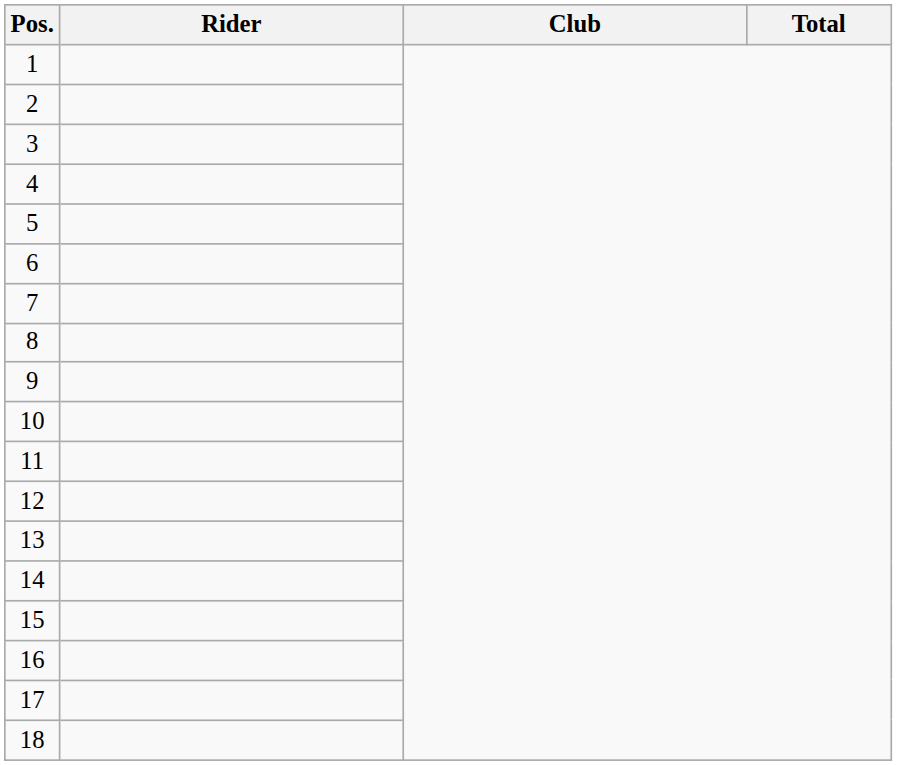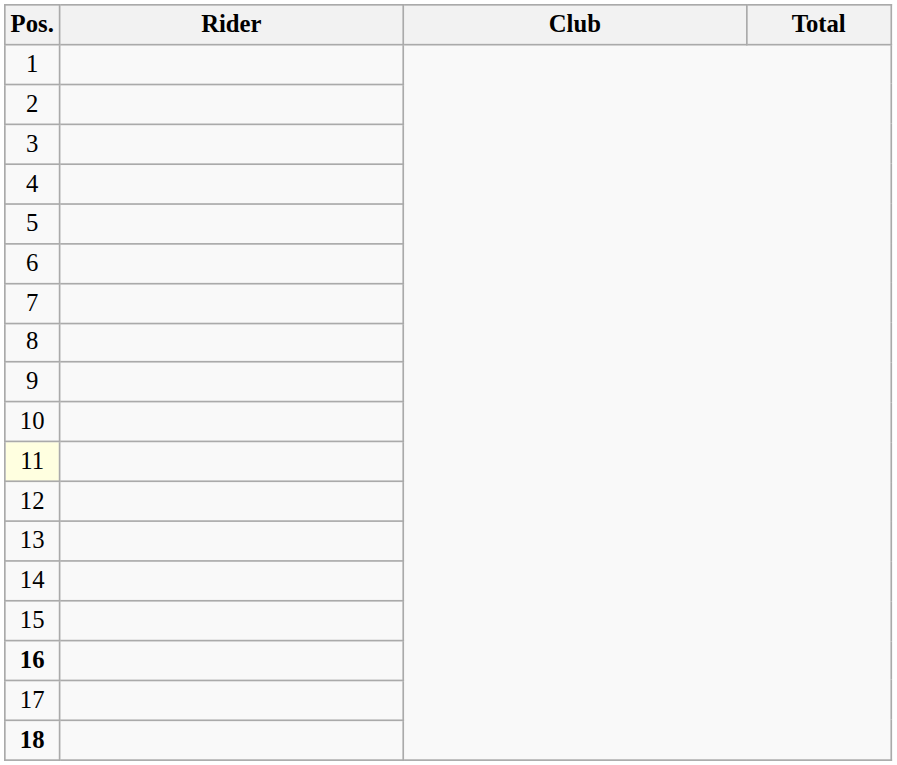(32, 461) no background -> (32, 461) lightyellow background
(32, 660) normal -> (32, 660) bold
(32, 739) normal -> (32, 739) bold
